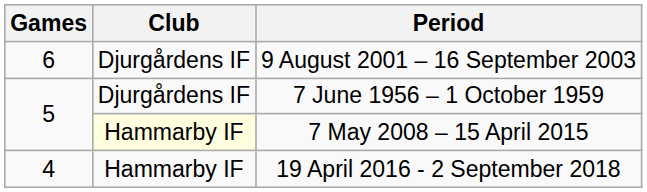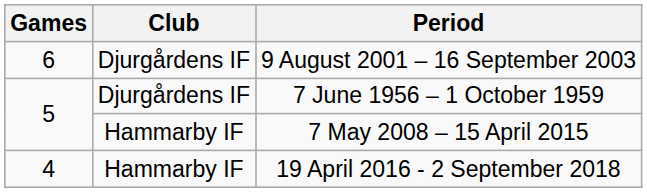(174, 133) lightyellow background -> (174, 133) no background
